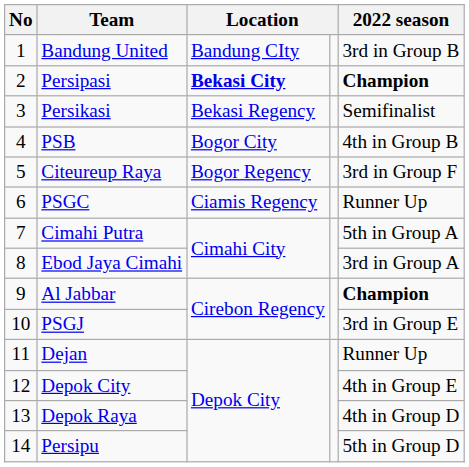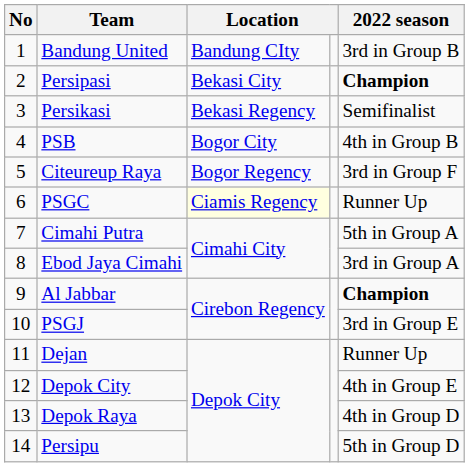(238, 80) bold -> (236, 80) normal
(254, 202) no background -> (254, 202) lightyellow background
